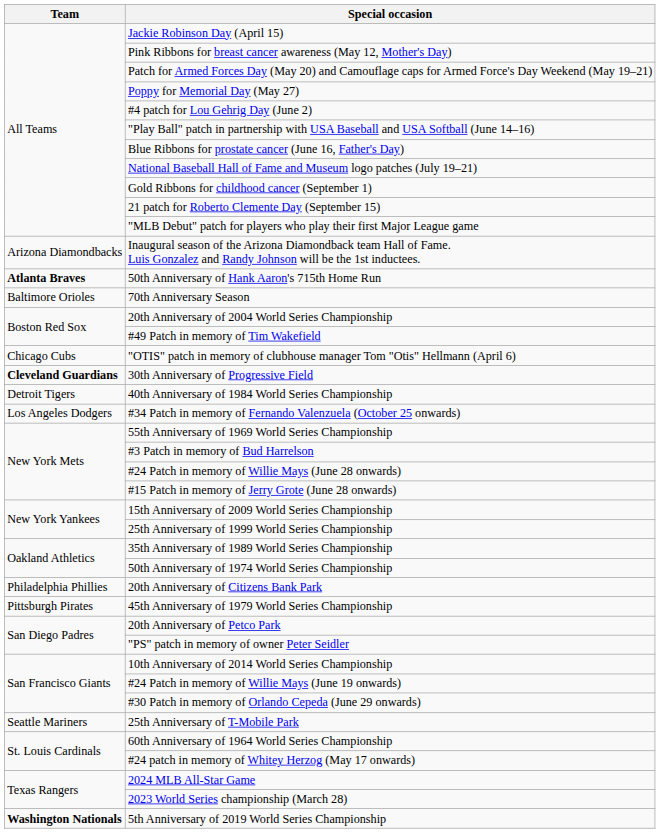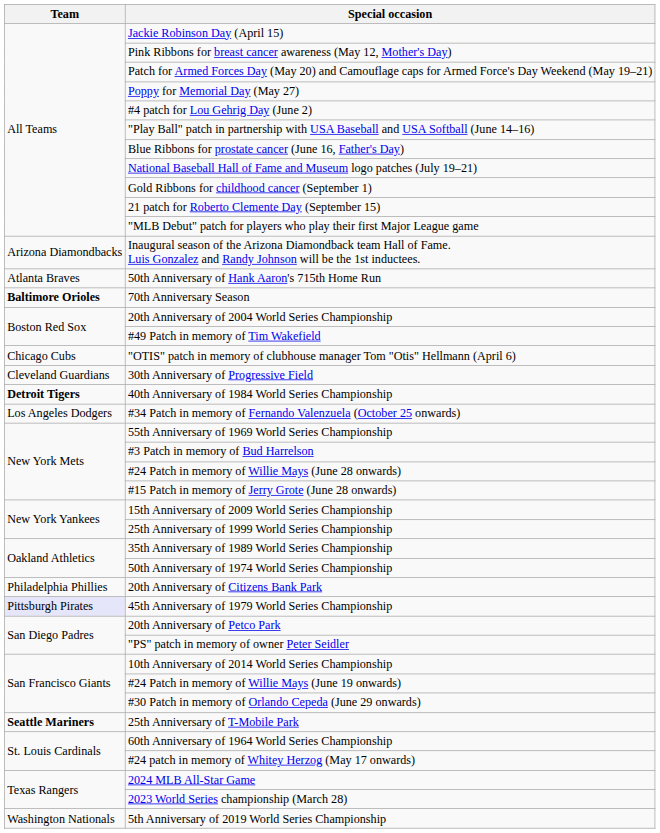(46, 278) bold -> (43, 278) normal
(51, 297) normal -> (54, 297) bold
(62, 374) bold -> (58, 374) normal
(41, 394) normal -> (43, 394) bold
(50, 606) no background -> (50, 606) lavender background
(47, 722) normal -> (51, 722) bold
(64, 818) bold -> (61, 818) normal
